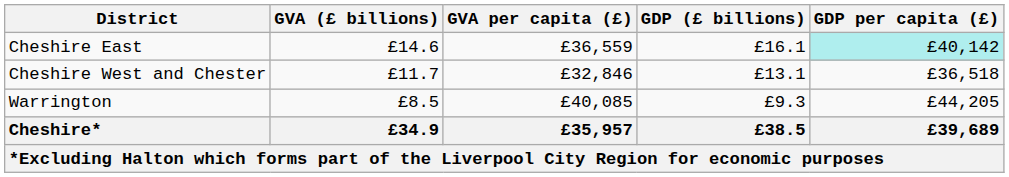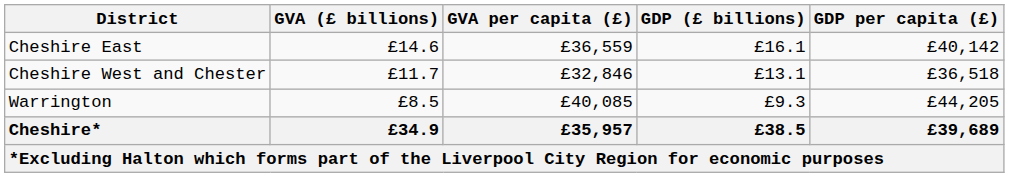(963, 47) paleturquoise background -> (963, 47) no background
